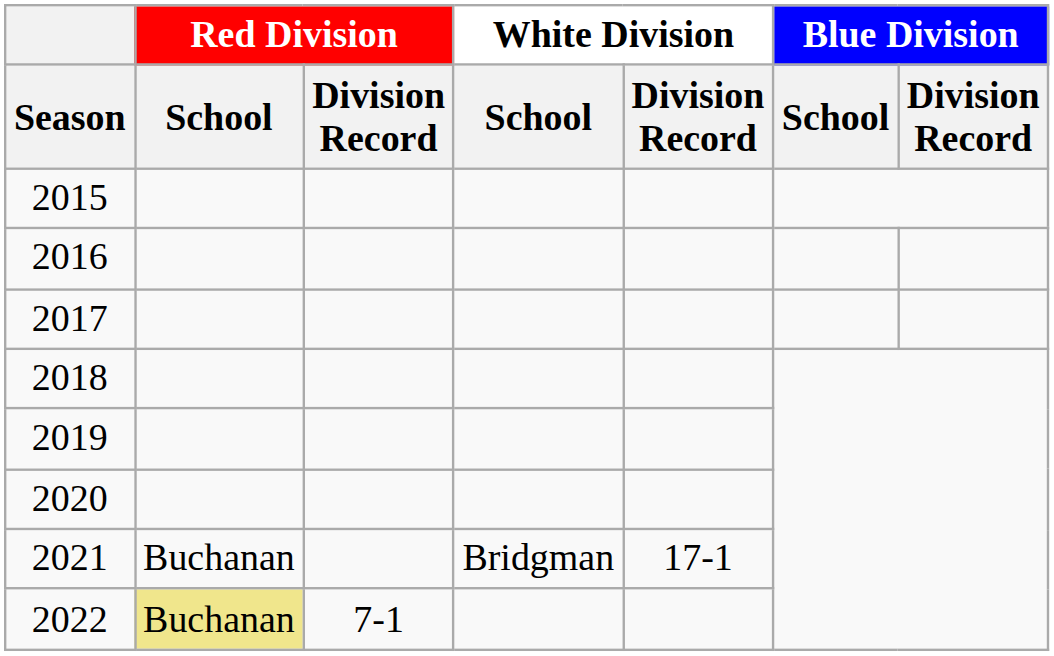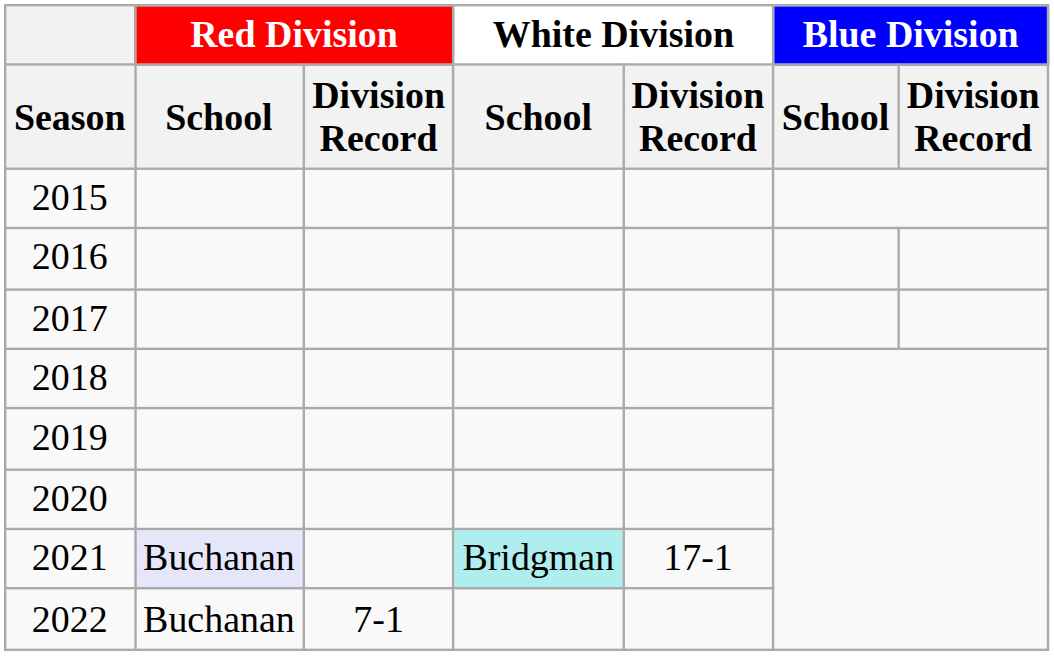(219, 558) no background -> (219, 558) lavender background
(538, 558) no background -> (538, 558) paleturquoise background
(219, 618) khaki background -> (219, 618) no background
